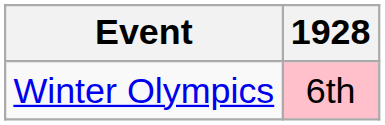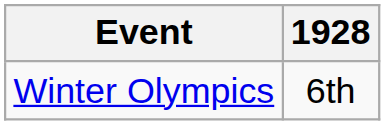(331, 89) pink background -> (331, 89) no background
